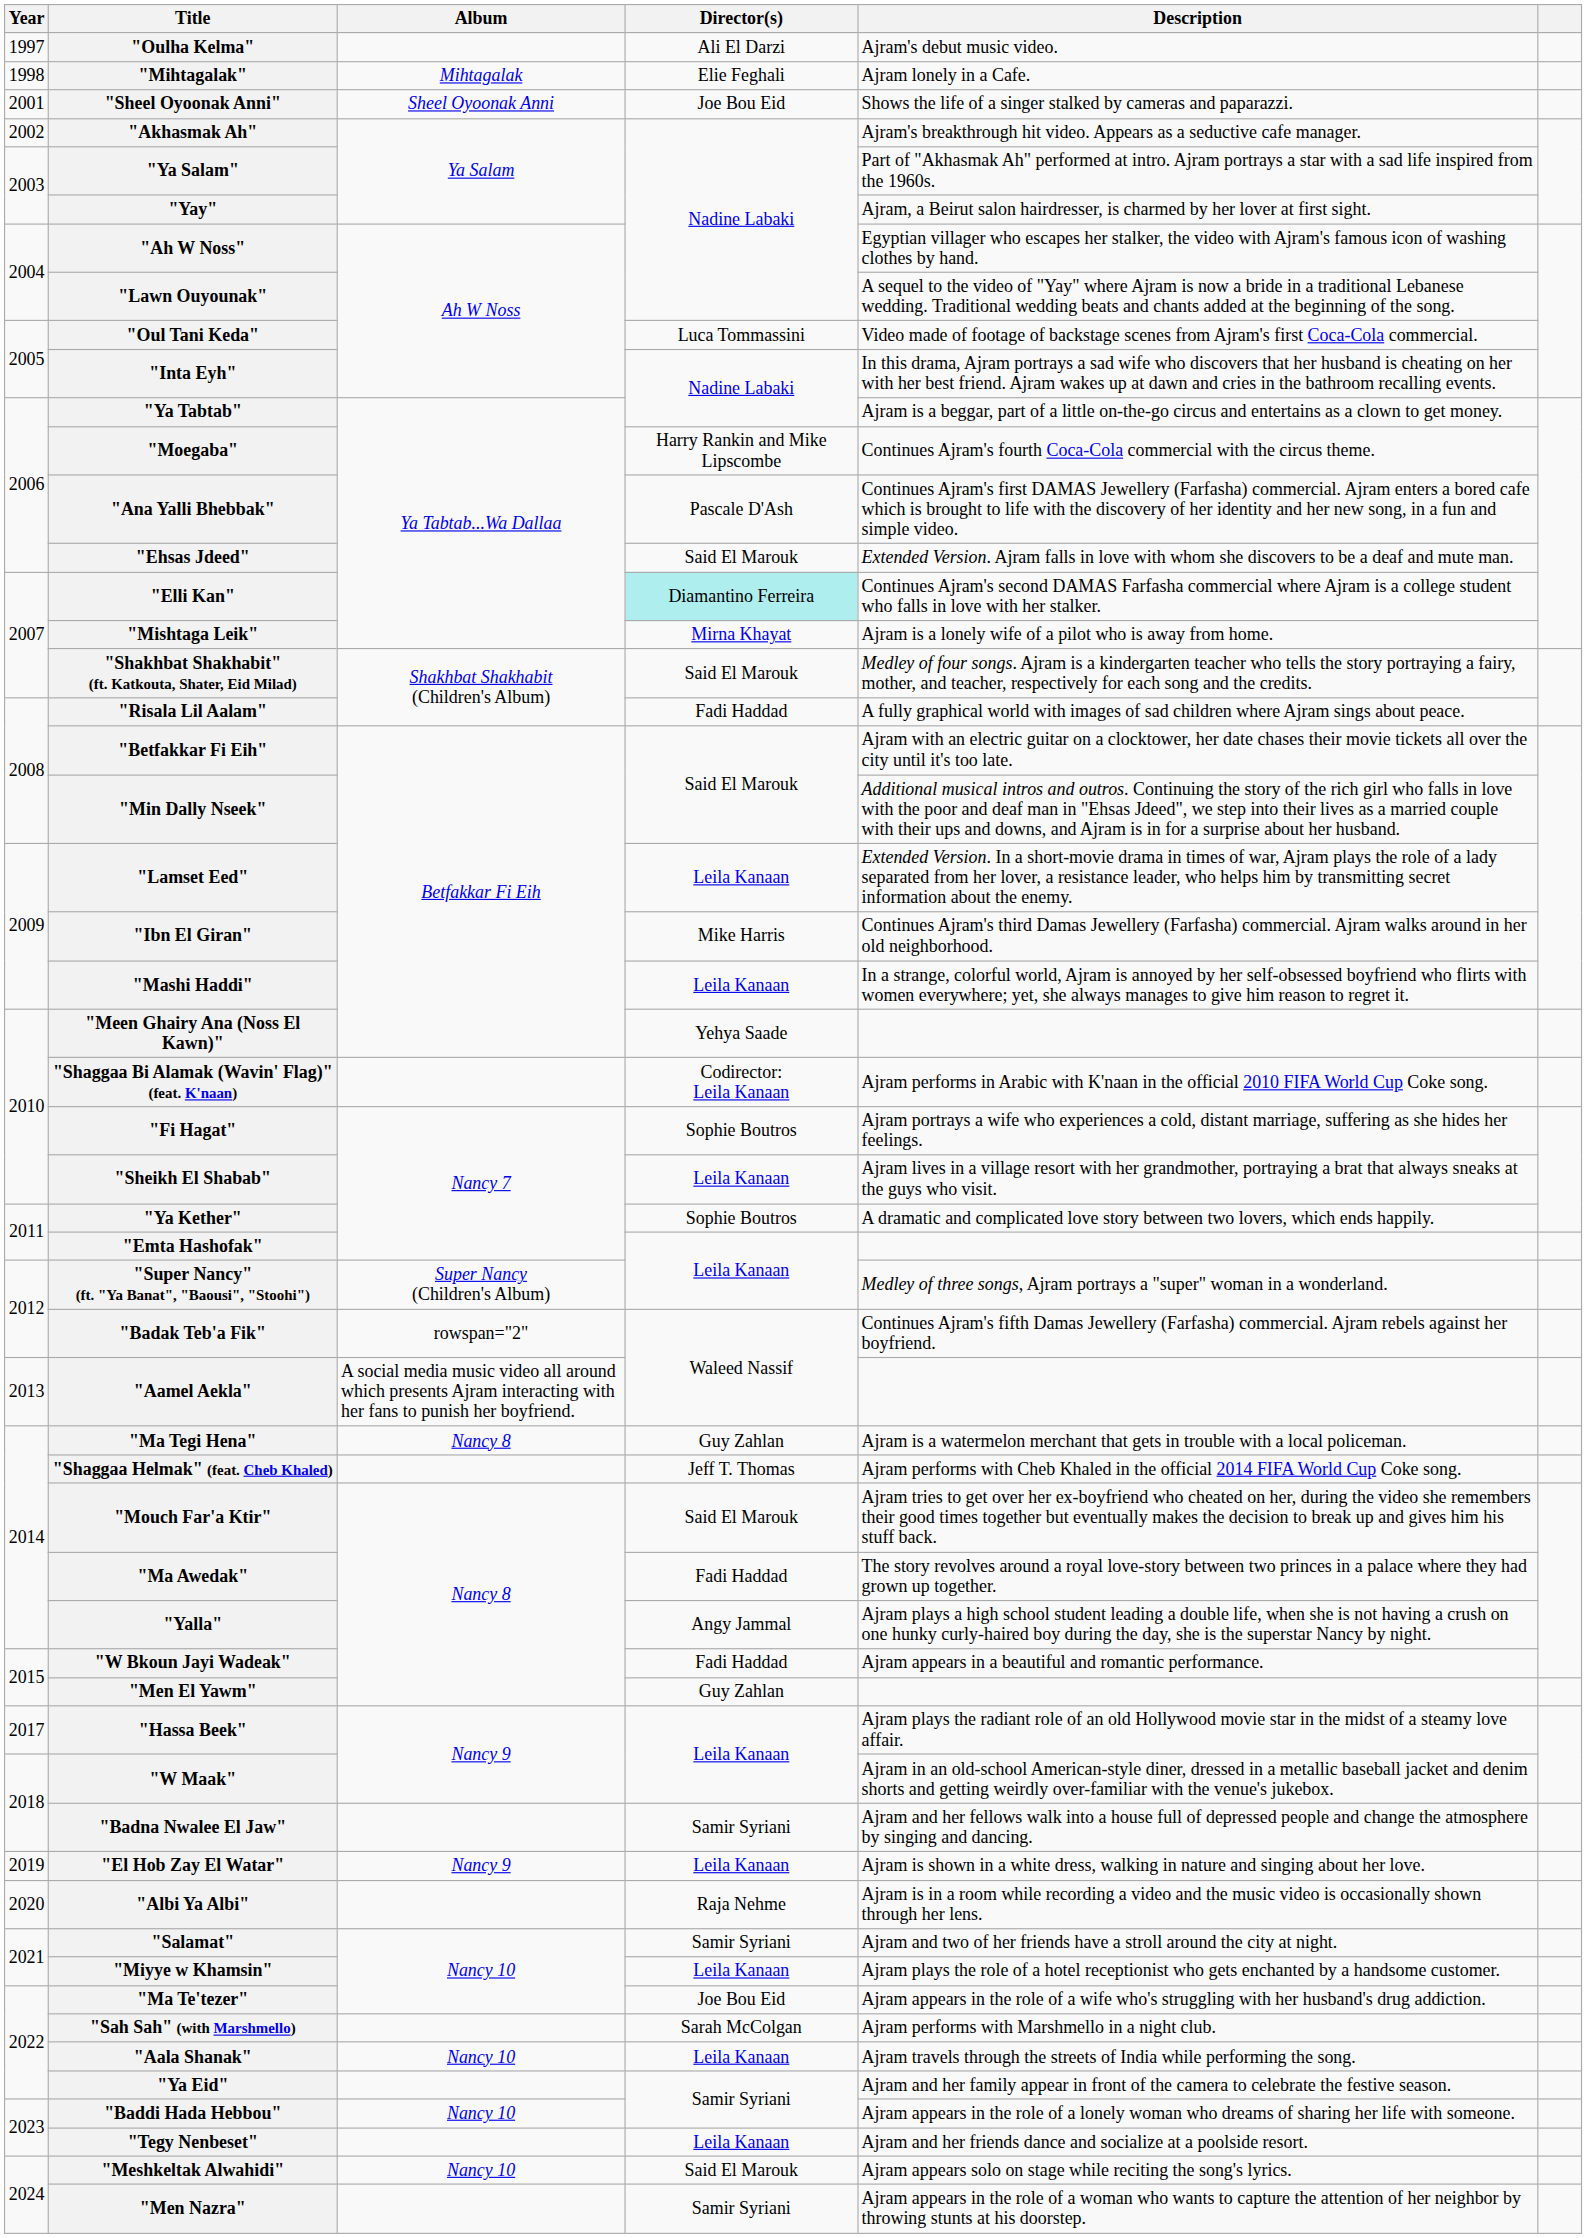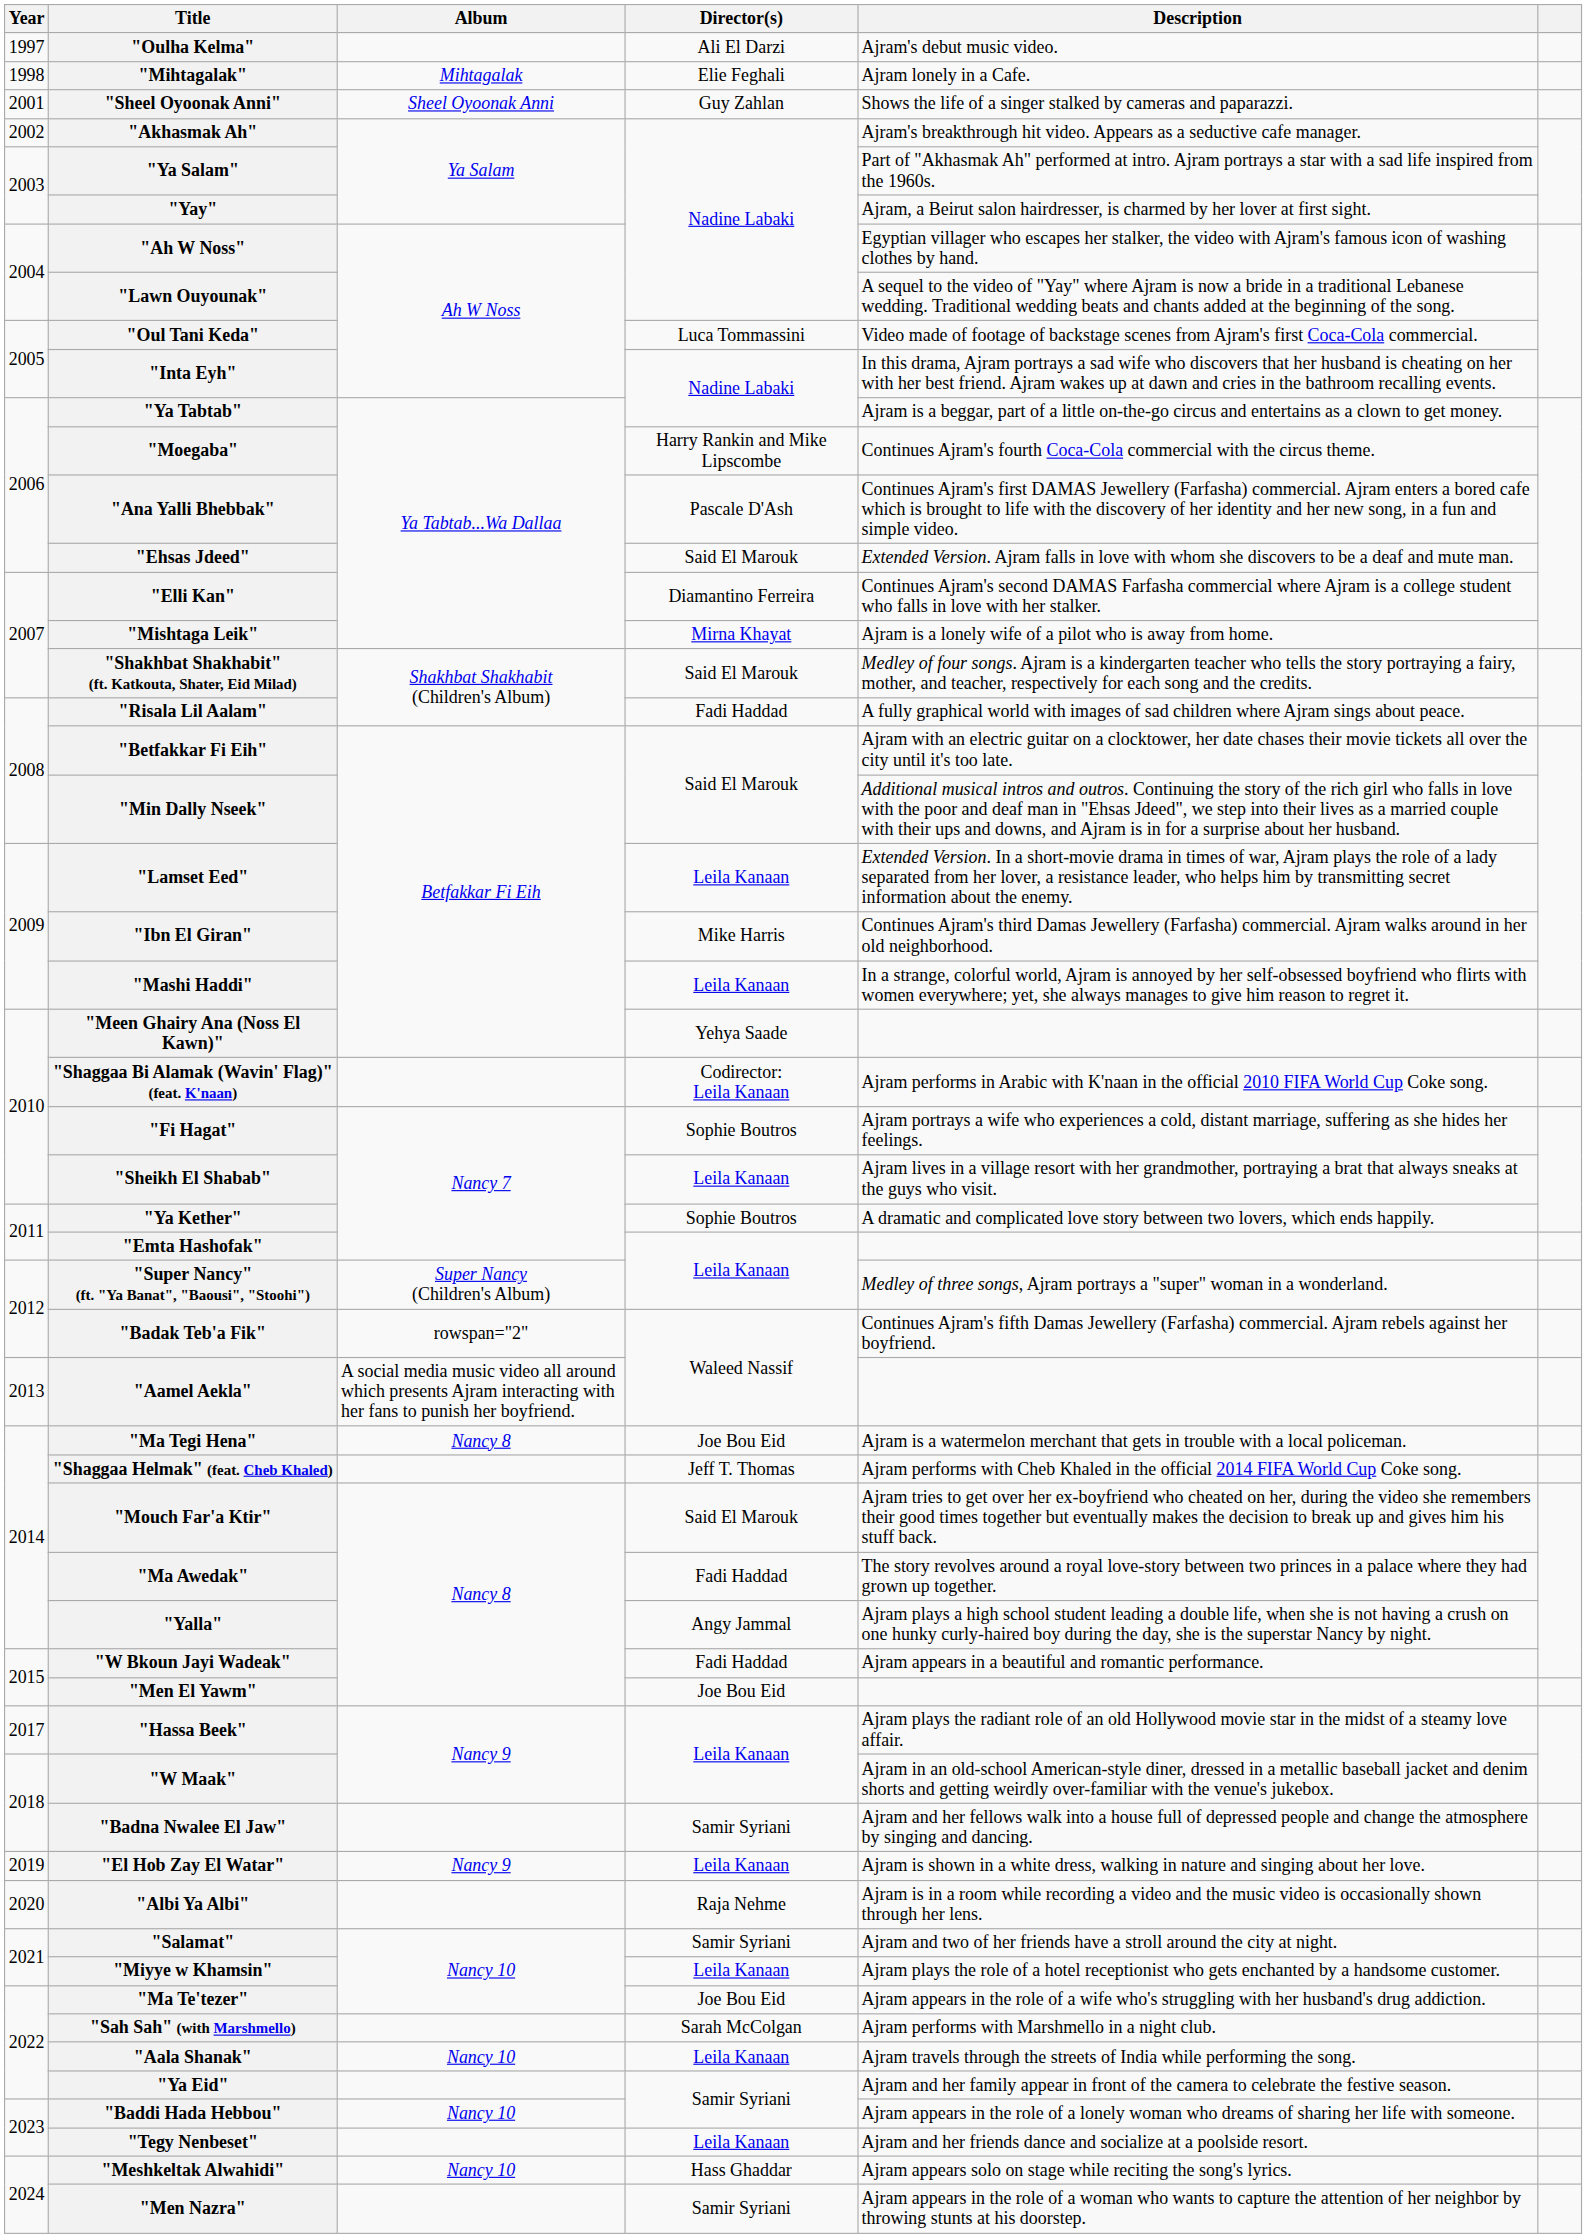(741, 103) Joe Bou Eid -> (741, 103) Guy Zahlan
(741, 596) paleturquoise background -> (741, 596) no background
(741, 1440) Guy Zahlan -> (741, 1440) Joe Bou Eid
(741, 1691) Guy Zahlan -> (741, 1691) Joe Bou Eid
(741, 2170) Said El Marouk -> (741, 2170) Hass Ghaddar
